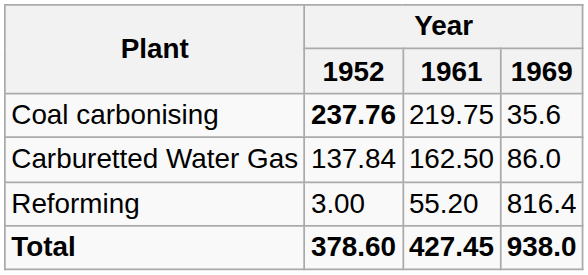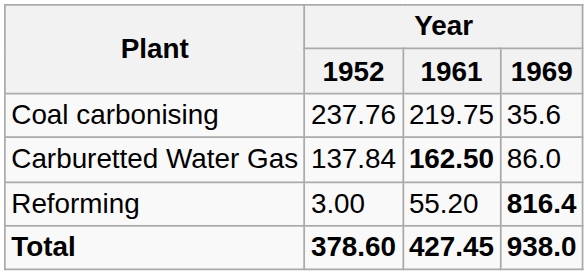(353, 114) bold -> (353, 114) normal
(451, 159) normal -> (451, 159) bold
(542, 203) normal -> (542, 203) bold
